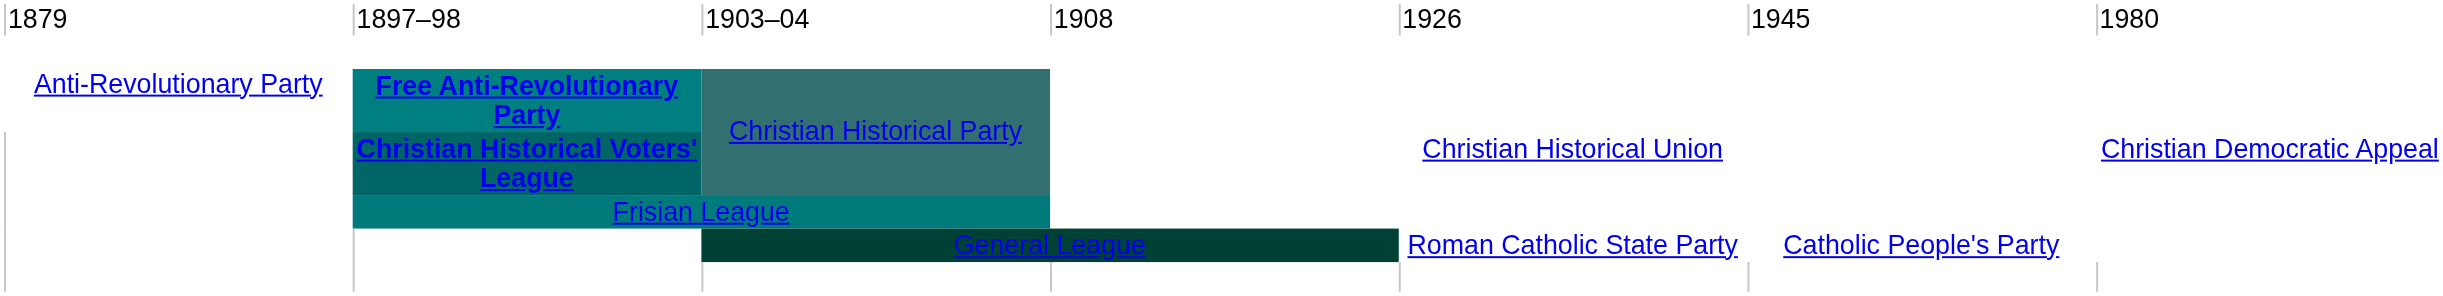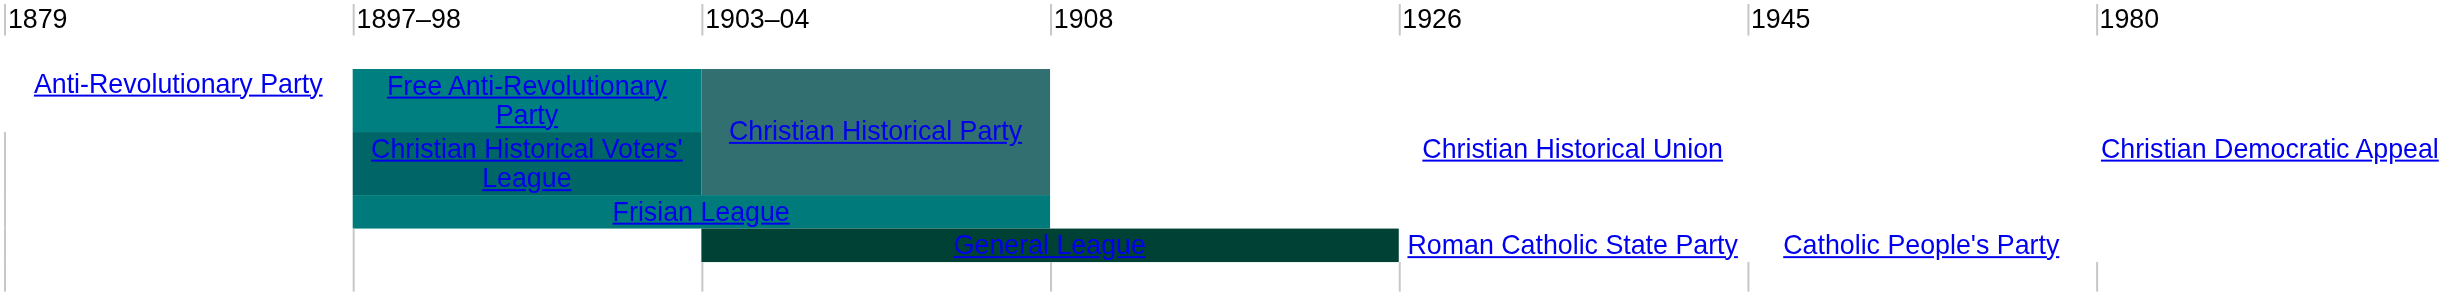(527, 100) bold -> (527, 100) normal
(527, 163) bold -> (527, 163) normal
